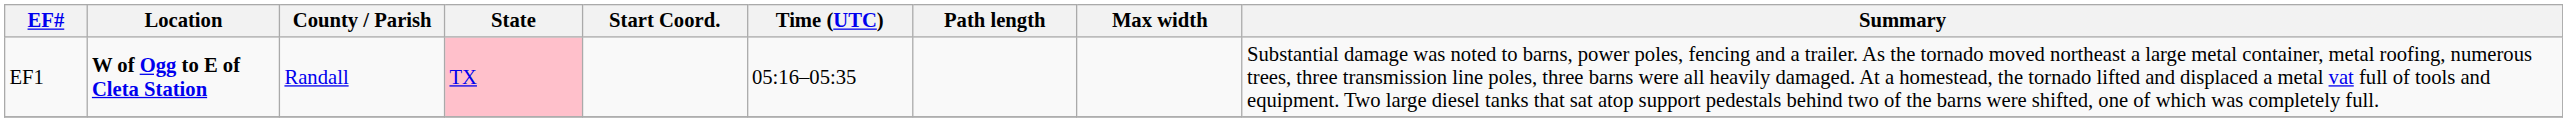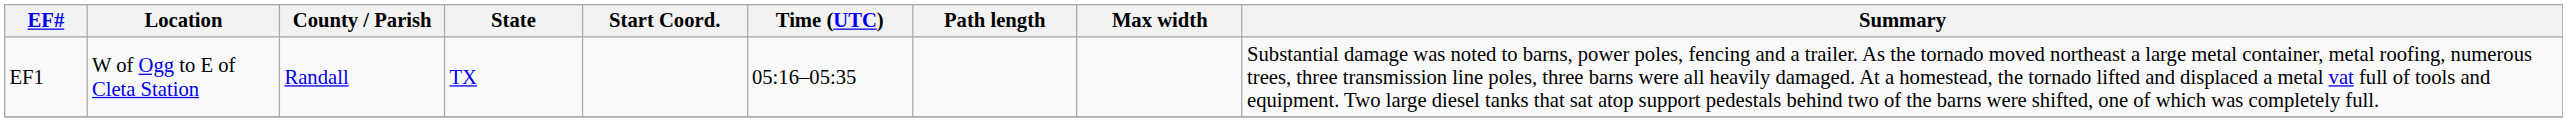(166, 76) bold -> (164, 76) normal
(463, 76) pink background -> (463, 76) no background
